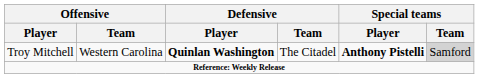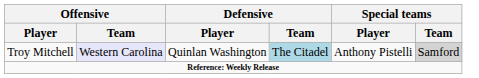(121, 52) no background -> (121, 52) lavender background
(221, 52) bold -> (217, 52) normal
(308, 52) no background -> (300, 52) lightblue background
(383, 52) bold -> (373, 52) normal
